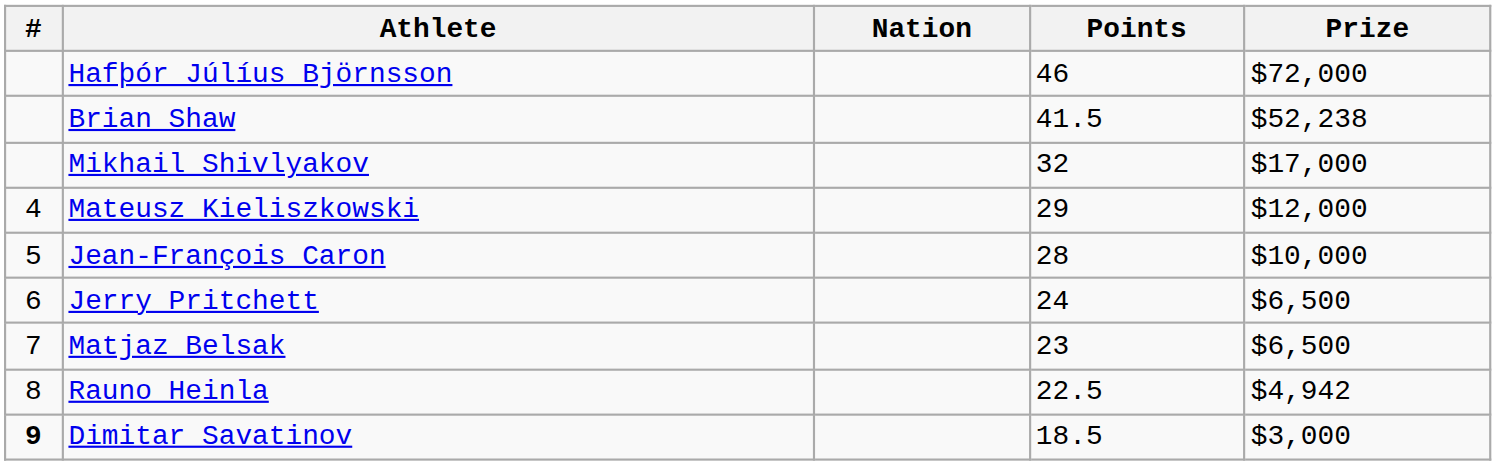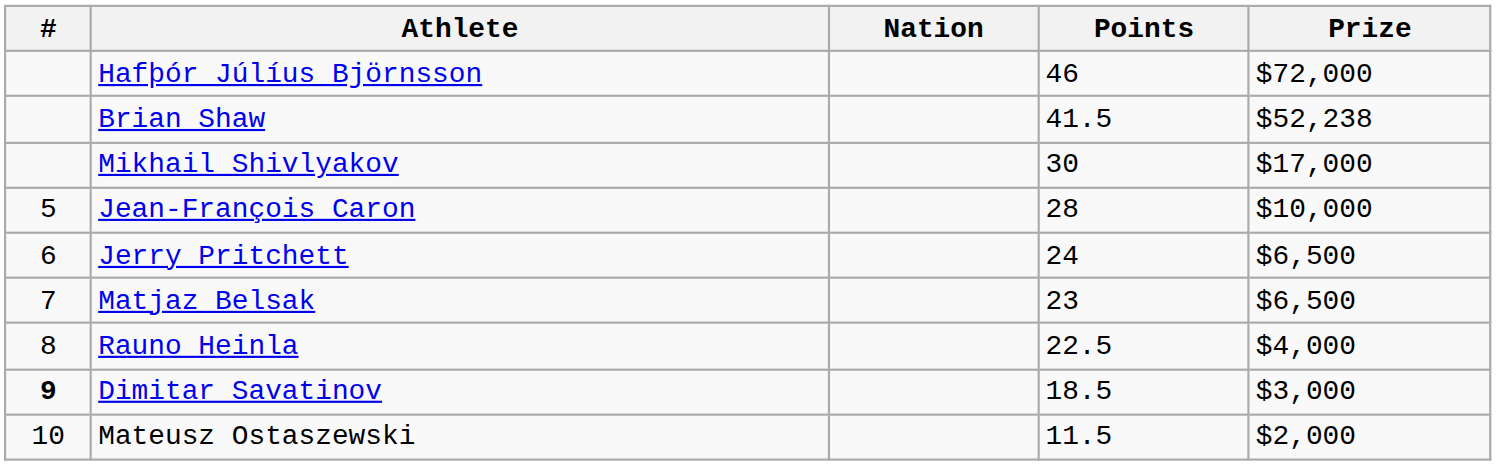(1053, 165) 32 -> (1062, 165) 30
- row: (244, 210)
(1301, 391) $4,942 -> (1306, 346) $4,000
+ row: (257, 437)
